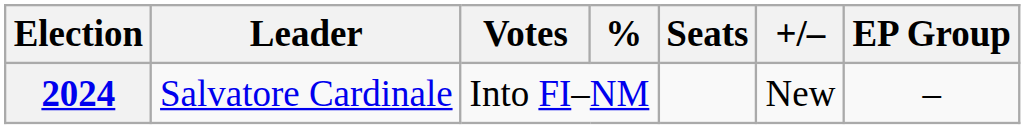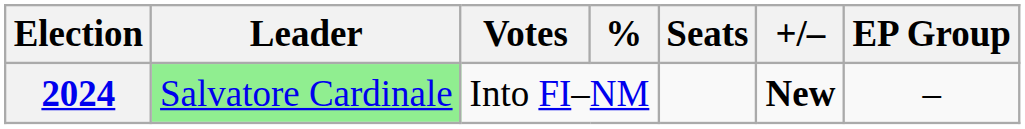(306, 92) no background -> (306, 92) lightgreen background
(800, 92) normal -> (800, 92) bold
